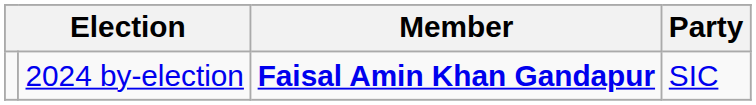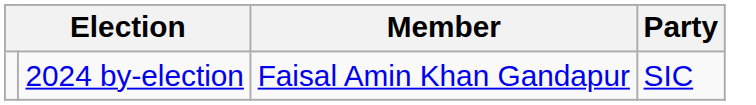(456, 75) bold -> (444, 75) normal
